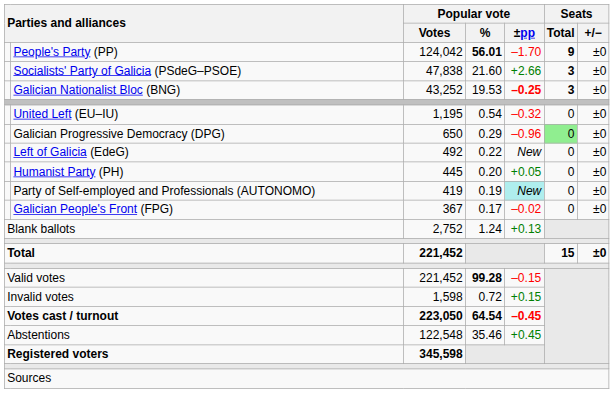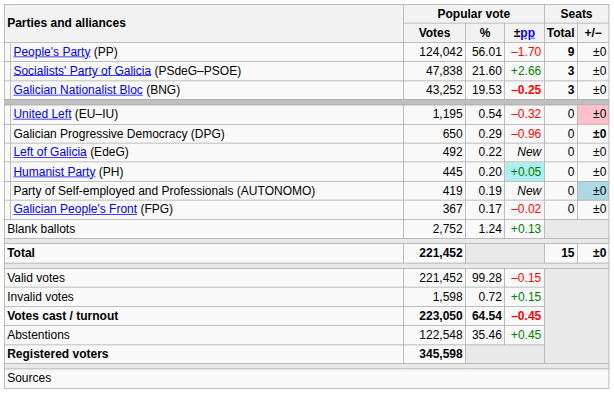(487, 52) bold -> (487, 52) normal
(600, 114) no background -> (600, 114) pink background
(571, 133) lightgreen background -> (571, 133) no background
(600, 133) normal -> (600, 133) bold
(526, 171) no background -> (526, 171) paleturquoise background
(529, 190) paleturquoise background -> (529, 190) no background
(600, 190) no background -> (600, 190) lightblue background
(487, 278) bold -> (487, 278) normal
